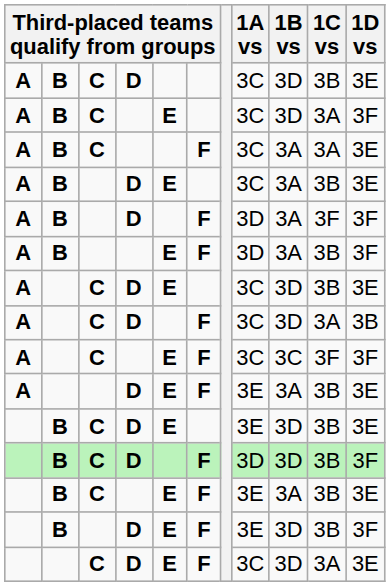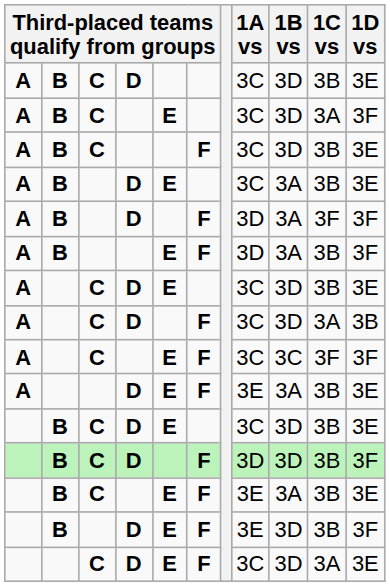(289, 149) 3A -> (289, 149) 3D
(327, 149) 3A -> (327, 149) 3B
(250, 425) 3E -> (250, 425) 3C
